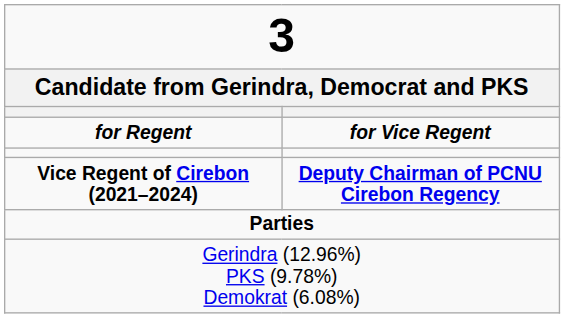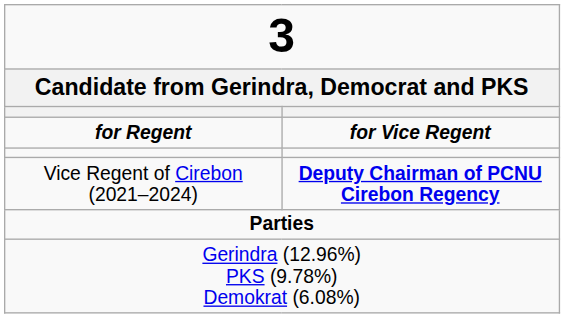(143, 183) bold -> (143, 183) normal
